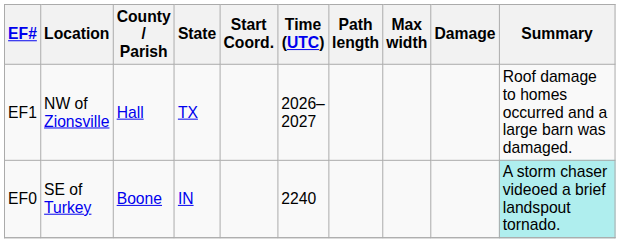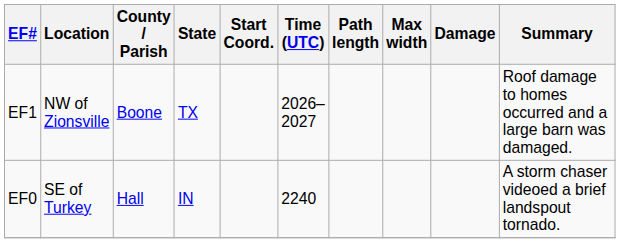(130, 112) Hall -> (139, 112) Boone
(139, 198) Boone -> (130, 198) Hall
(555, 198) paleturquoise background -> (555, 198) no background
